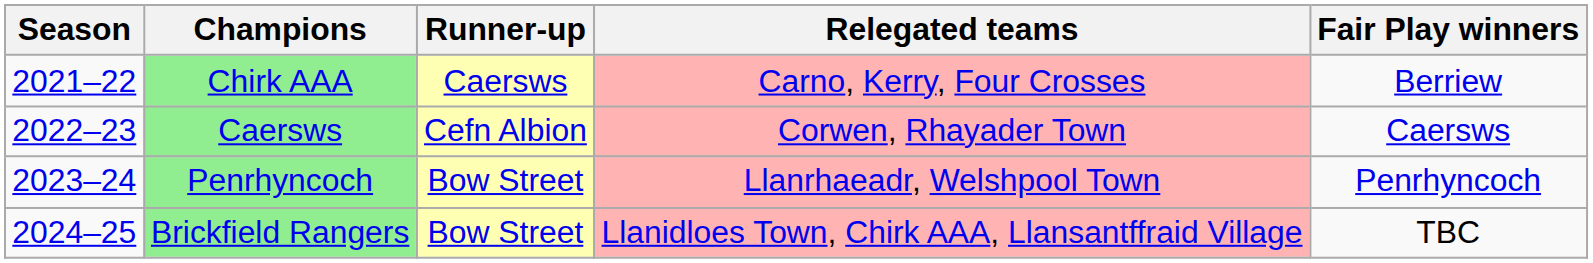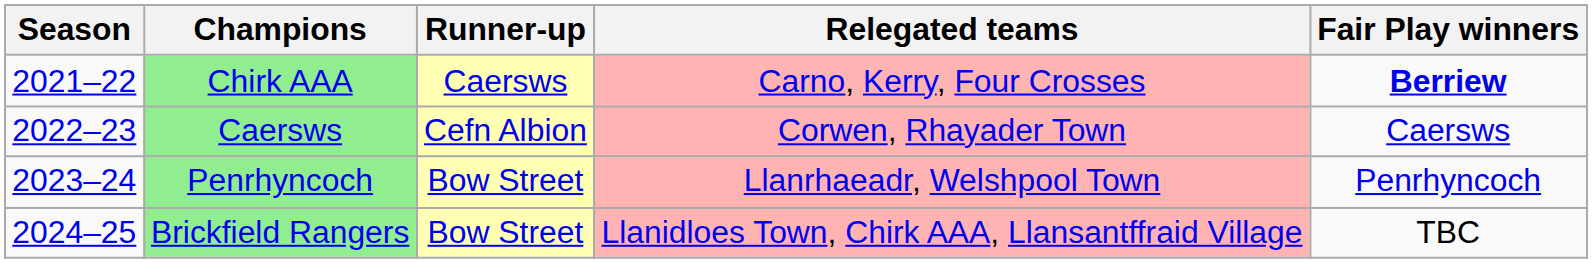(1448, 80) normal -> (1448, 80) bold
